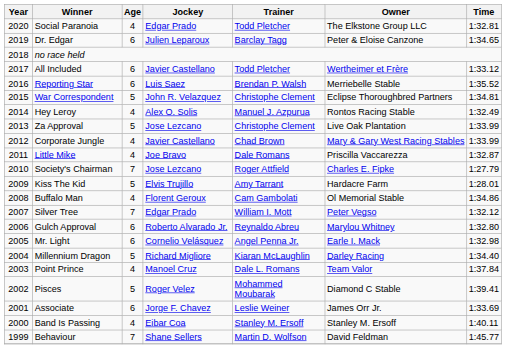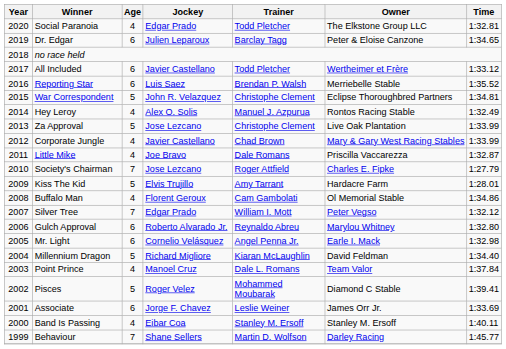(356, 256) Darley Racing -> (358, 256) David Feldman
(358, 337) David Feldman -> (356, 337) Darley Racing
